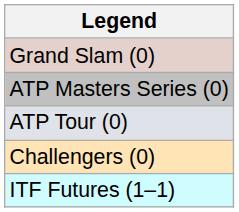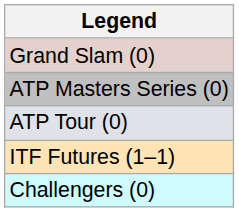(82, 156) Challengers (0) -> (92, 156) ITF Futures (1–1)
(92, 190) ITF Futures (1–1) -> (82, 190) Challengers (0)
